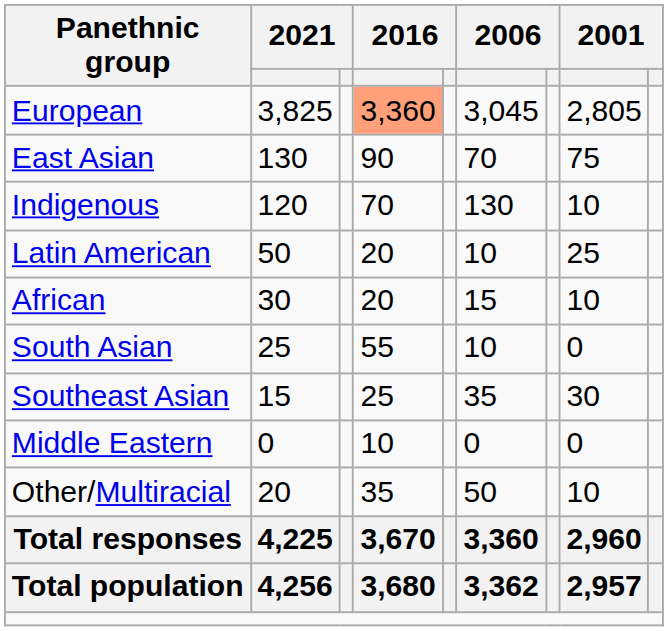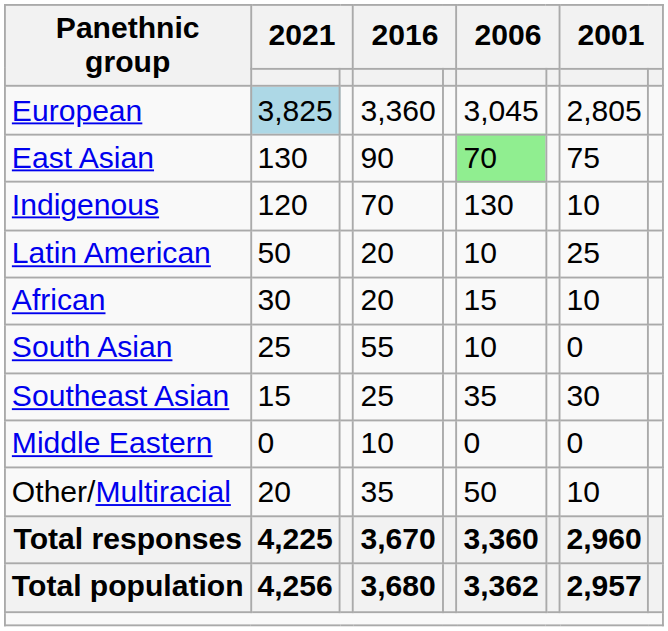(295, 109) no background -> (295, 109) lightblue background
(398, 109) lightsalmon background -> (398, 109) no background
(480, 157) no background -> (480, 157) lightgreen background
